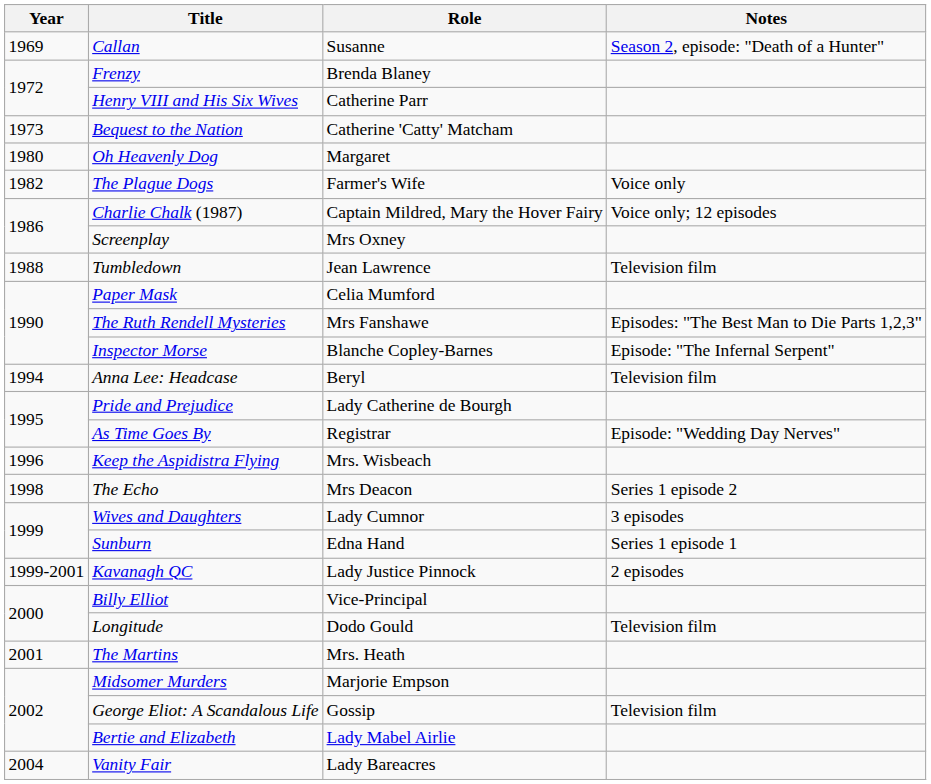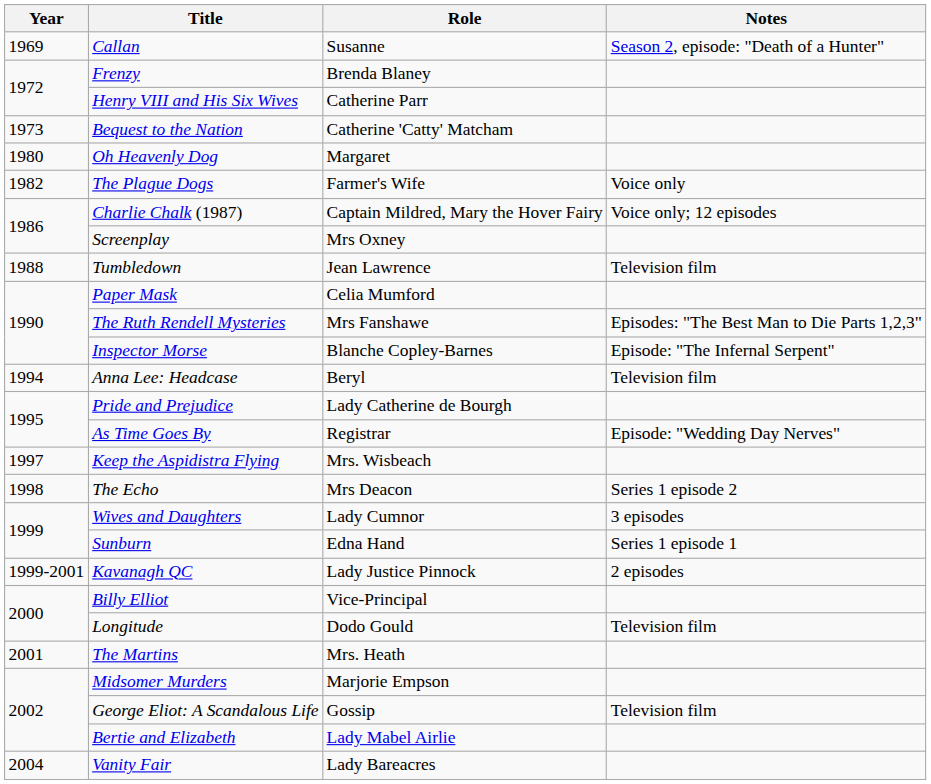(26, 460) 1996 -> (26, 460) 1997
